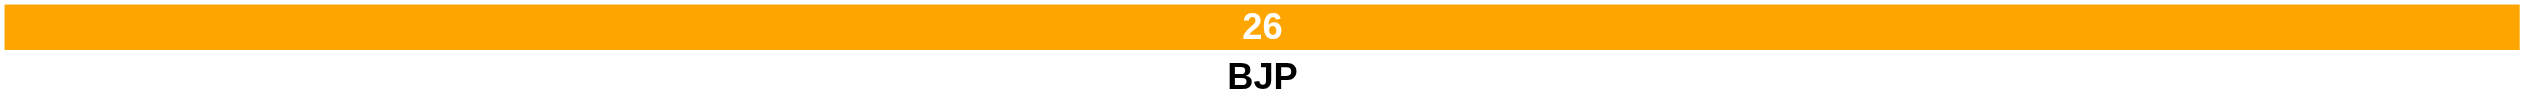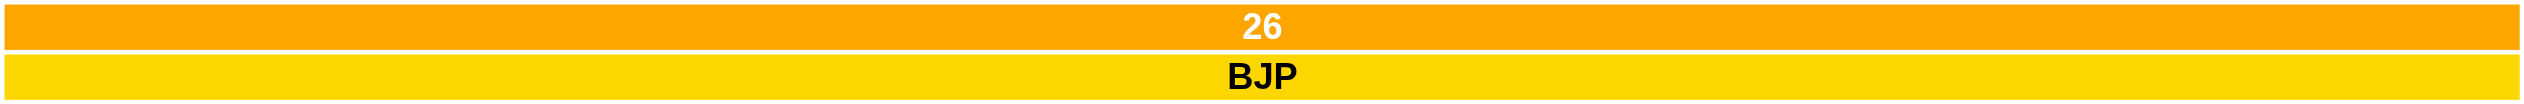(1262, 76) no background -> (1262, 76) gold background
